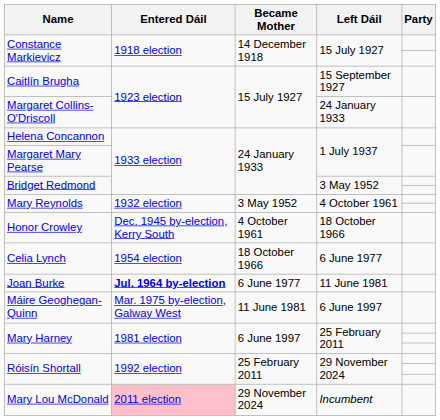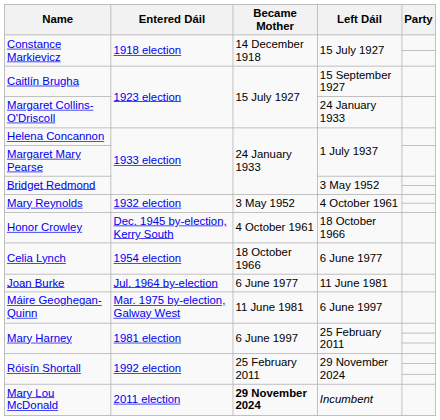(170, 283) bold -> (166, 283) normal
(148, 399) pink background -> (147, 399) no background
(272, 399) normal -> (271, 399) bold
